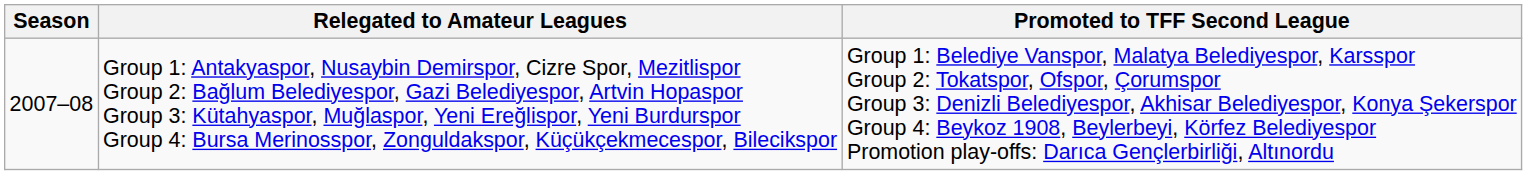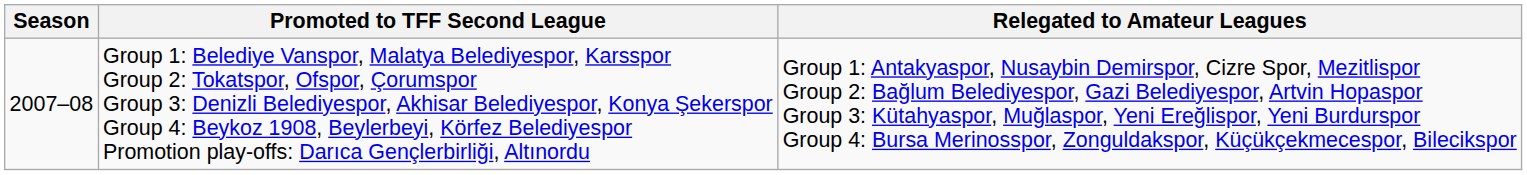columns swapped: (1182, 21) <-> (470, 21)
